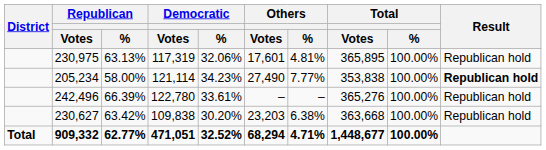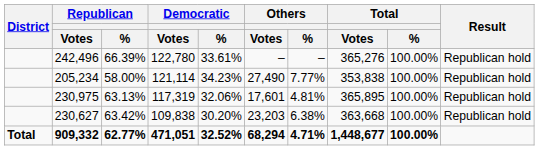rows swapped: (77, 58) <-> (77, 96)
(491, 77) bold -> (487, 77) normal
